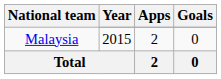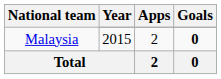(195, 39) normal -> (195, 39) bold
